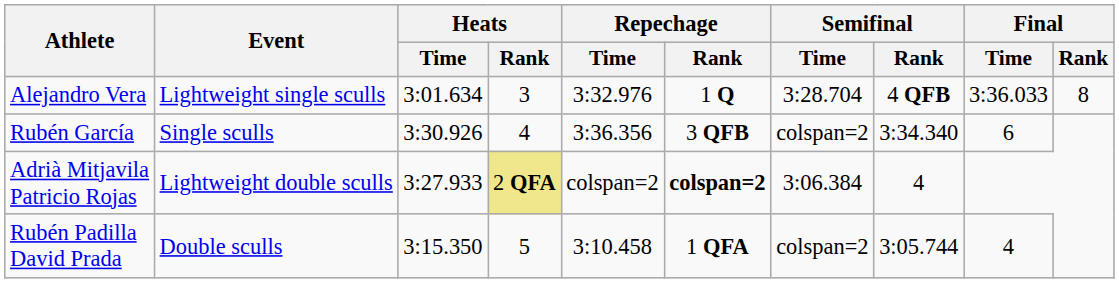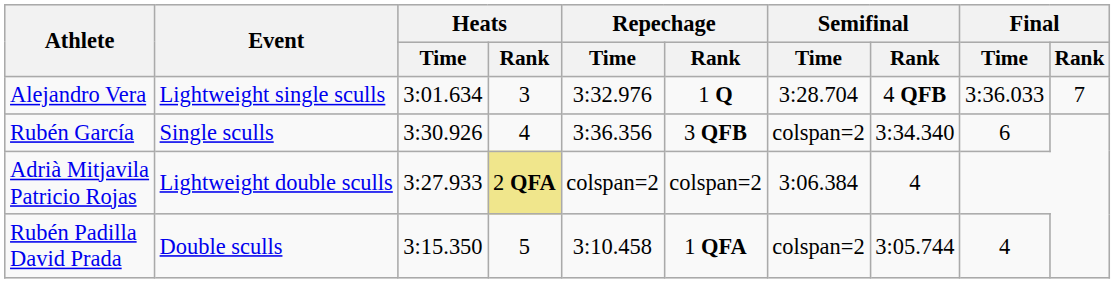(1083, 95) 8 -> (1079, 95) 7
(717, 182) bold -> (715, 182) normal
